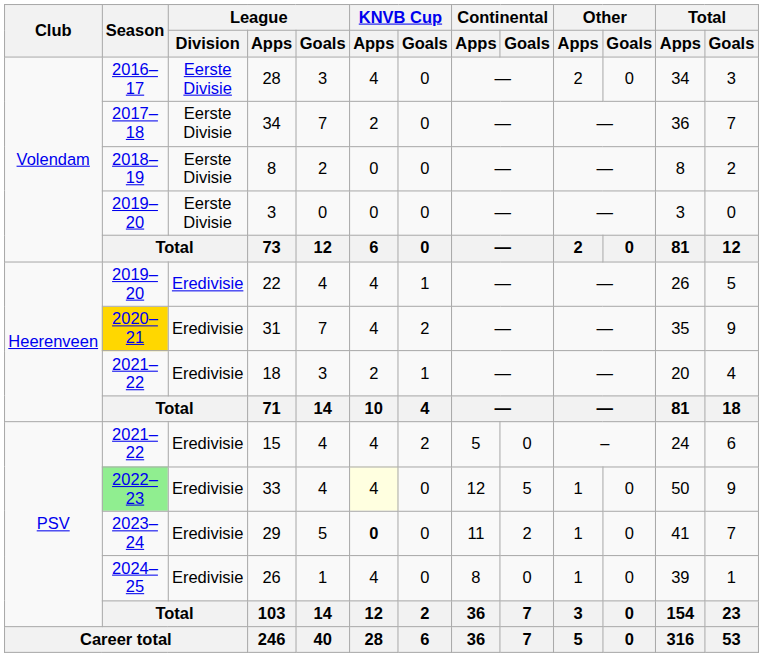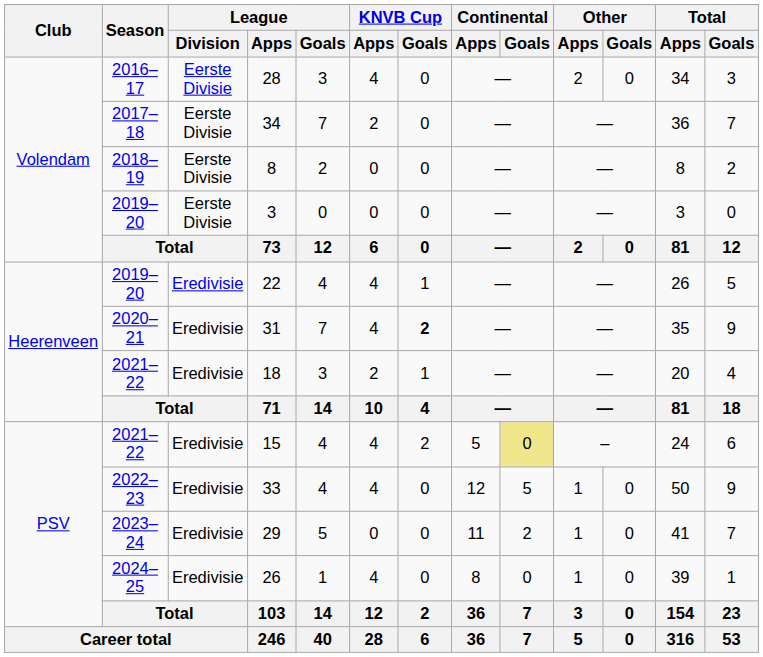(135, 328) gold background -> (135, 328) no background
(425, 328) normal -> (425, 328) bold
(527, 444) no background -> (527, 444) khaki background
(135, 488) lightgreen background -> (135, 488) no background
(374, 488) lightyellow background -> (374, 488) no background
(374, 533) bold -> (374, 533) normal
